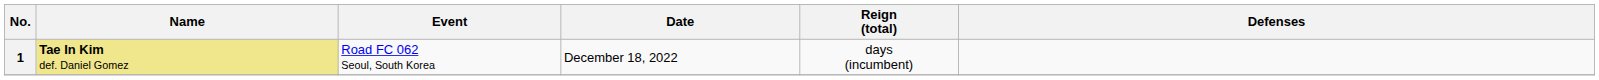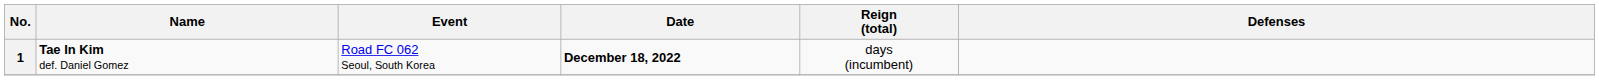(84, 57) khaki background -> (84, 57) no background
(621, 57) normal -> (622, 57) bold
